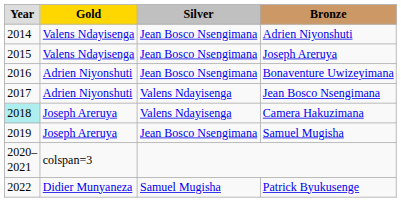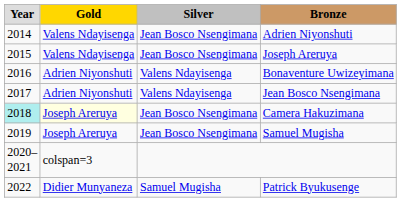(199, 73) Jean Bosco Nsengimana -> (186, 73) Valens Ndayisenga
(80, 113) no background -> (80, 113) lightyellow background
(186, 113) Valens Ndayisenga -> (199, 113) Jean Bosco Nsengimana
